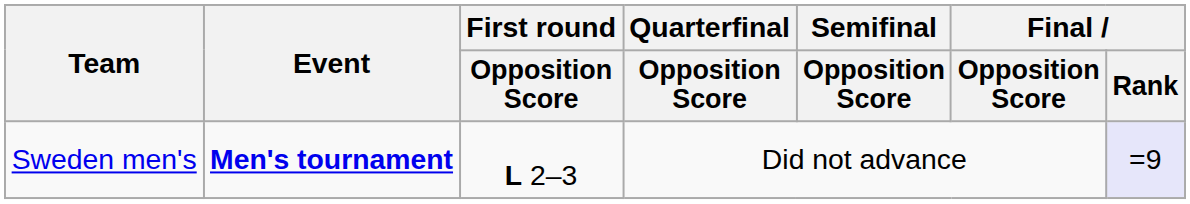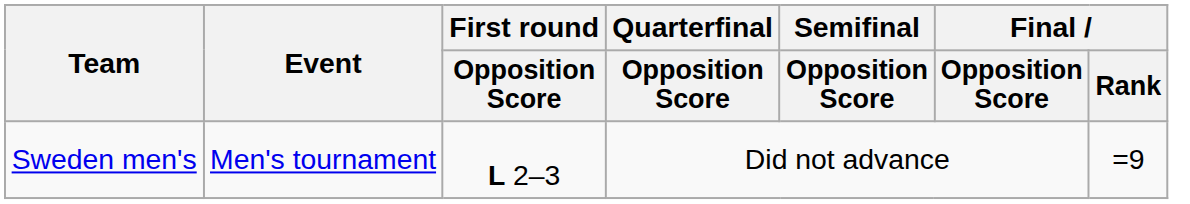(332, 160) bold -> (323, 160) normal
(1145, 160) lavender background -> (1128, 160) no background
